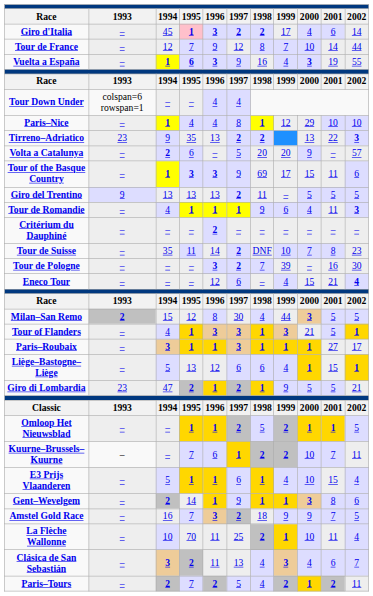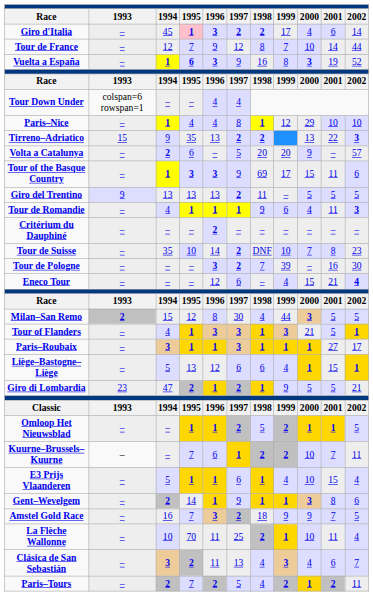(286, 62) 4 -> (286, 62) 8
(357, 62) 55 -> (357, 62) 52
(122, 138) 23 -> (122, 138) 15
(191, 251) 11 -> (191, 251) 10
